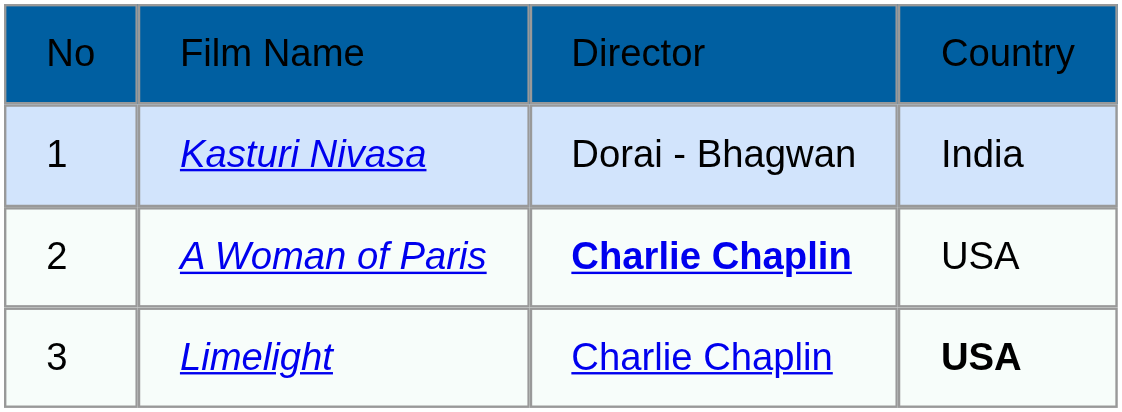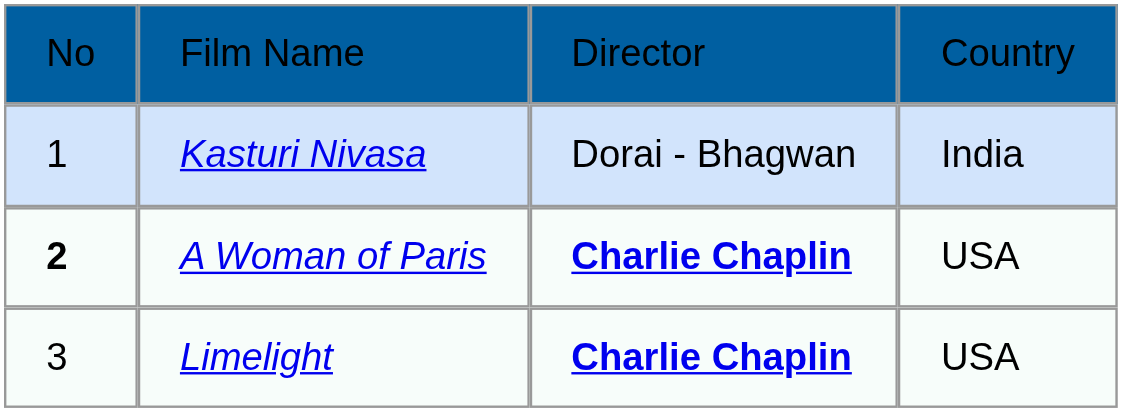(71, 256) normal -> (71, 256) bold
(702, 356) normal -> (712, 356) bold
(981, 356) bold -> (980, 356) normal
